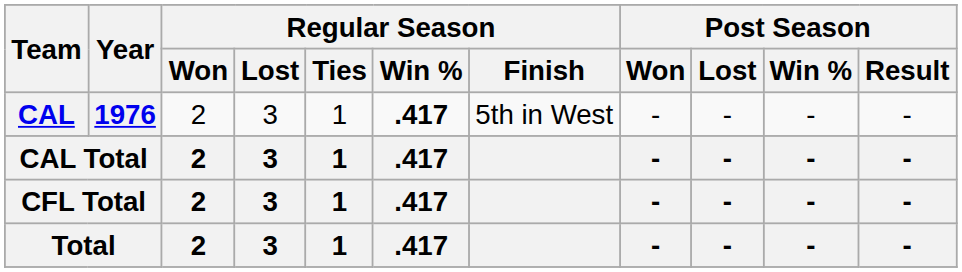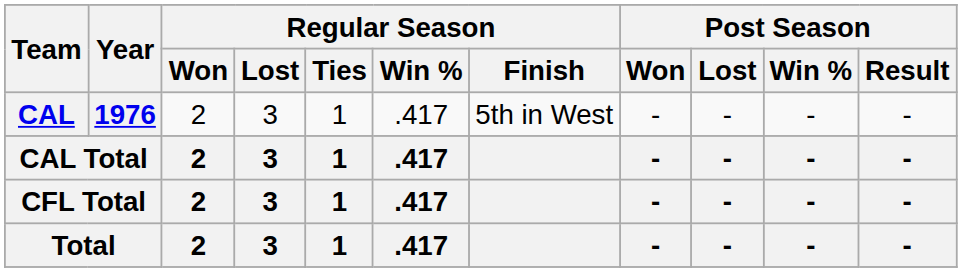(421, 115) bold -> (421, 115) normal
